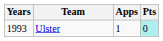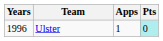(17, 28) 1993 -> (17, 28) 1996
